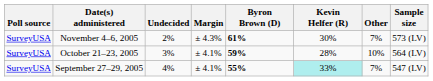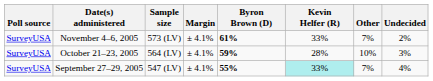columns swapped: (409, 17) <-> (168, 23)
(209, 38) ± 4.3% -> (200, 38) ± 4.1%
(328, 38) 30% -> (320, 38) 33%
